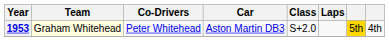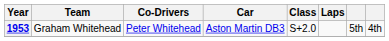(78, 29) lightyellow background -> (78, 29) no background
(356, 29) gold background -> (356, 29) no background
